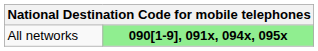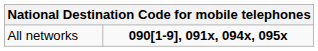(208, 35) lightgreen background -> (208, 35) no background
